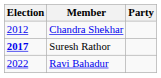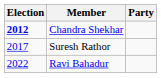(18, 30) normal -> (18, 30) bold
(18, 47) bold -> (18, 47) normal
